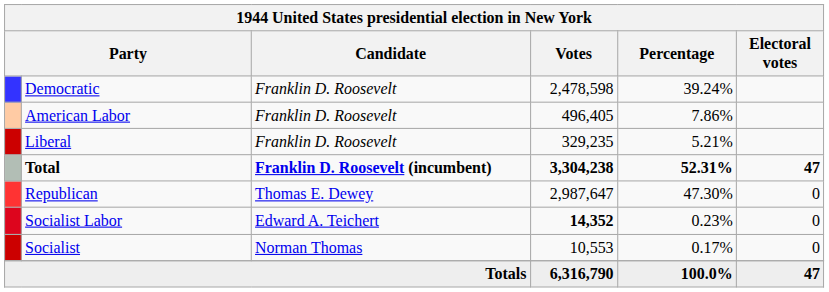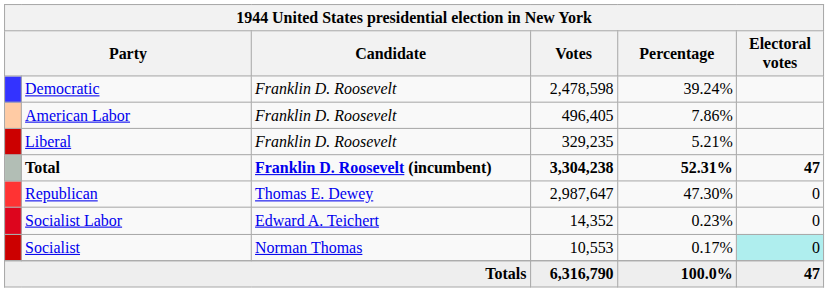(592, 220) bold -> (592, 220) normal
(816, 247) no background -> (816, 247) paleturquoise background
